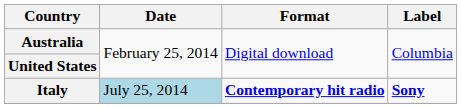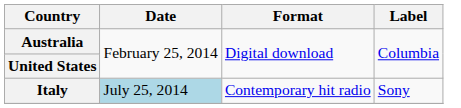(305, 90) bold -> (298, 90) normal
(408, 90) bold -> (394, 90) normal
